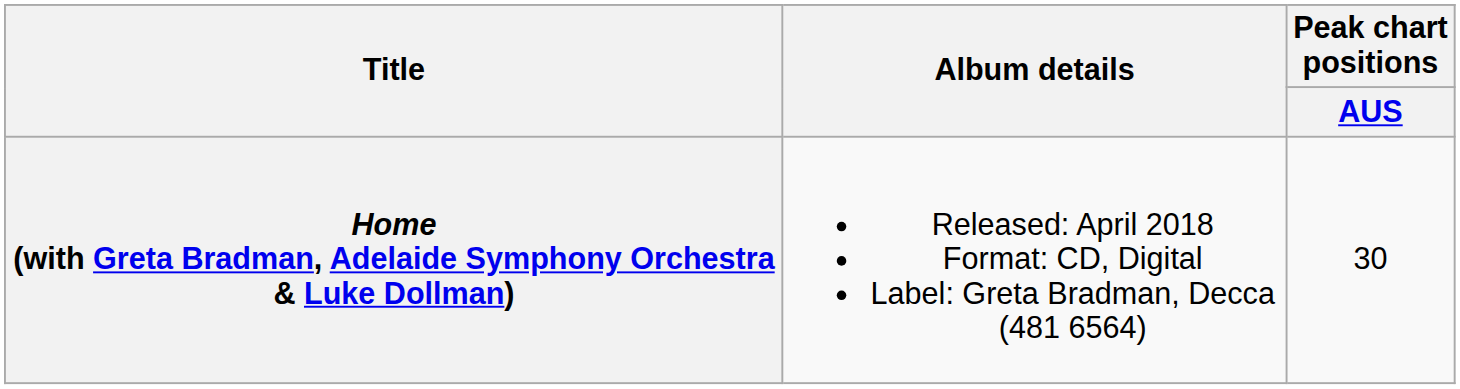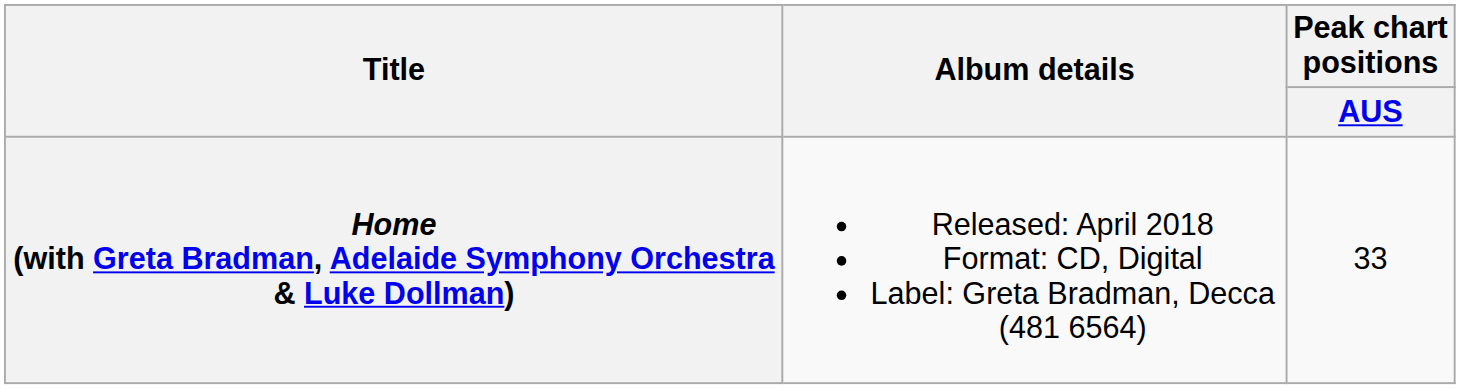(1370, 259) 30 -> (1370, 259) 33
